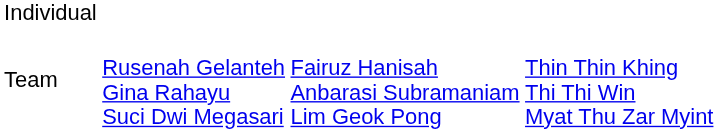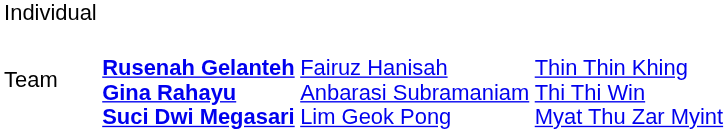(194, 92) normal -> (198, 92) bold
